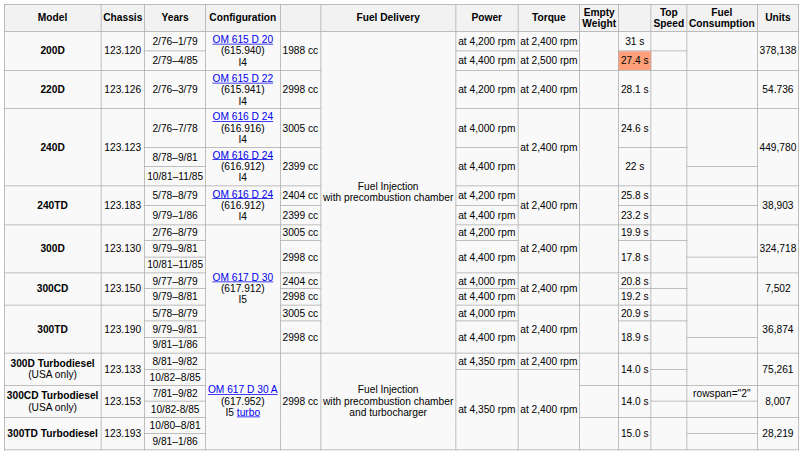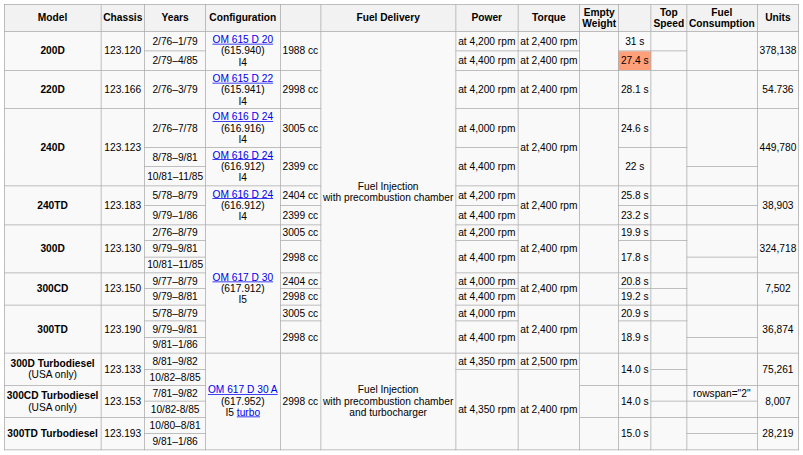(549, 60) at 2,500 rpm -> (549, 60) at 2,400 rpm
(123, 89) 123.126 -> (123, 89) 123.166
(549, 361) at 2,400 rpm -> (549, 361) at 2,500 rpm
